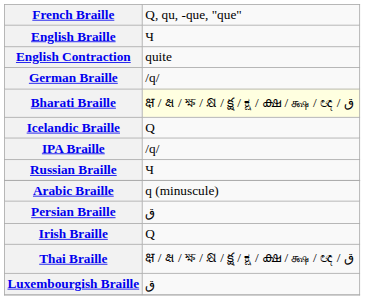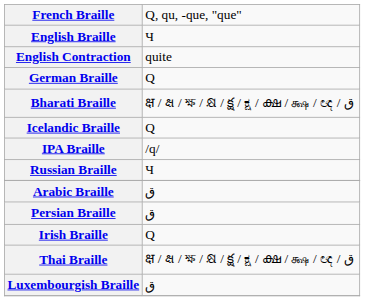(152, 78) /q/ -> (150, 78) Q
(251, 102) lightyellow background -> (251, 102) no background
(182, 190) q (minuscule) -> (150, 191) ق
